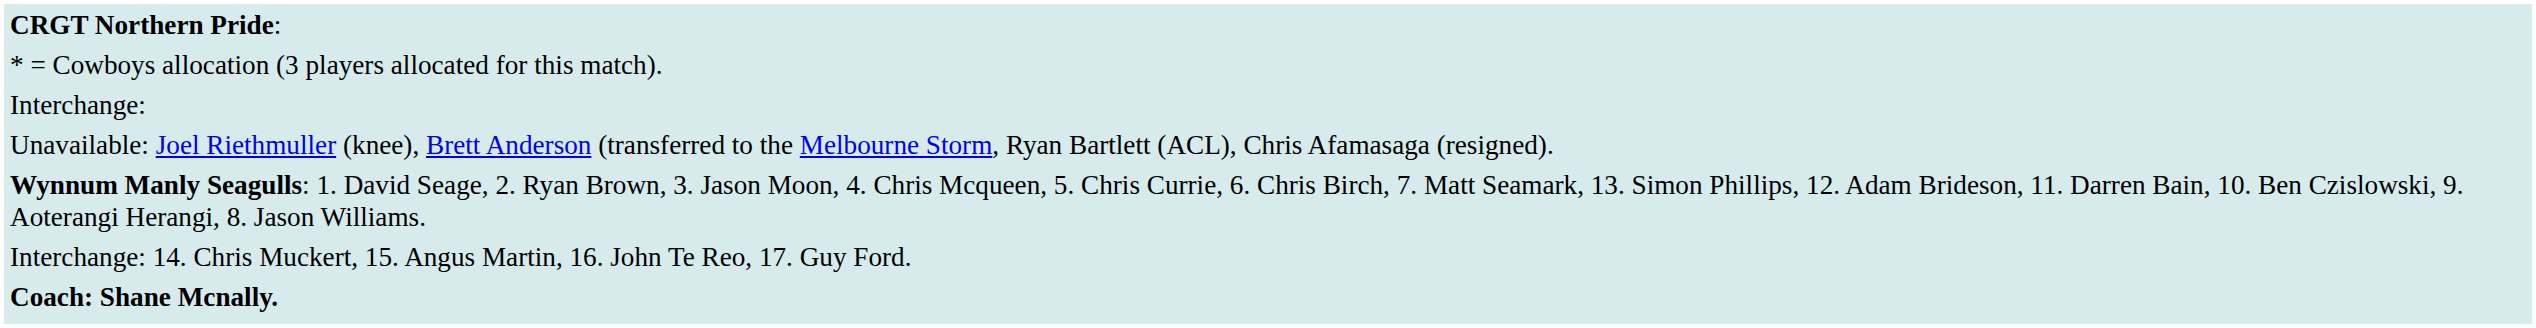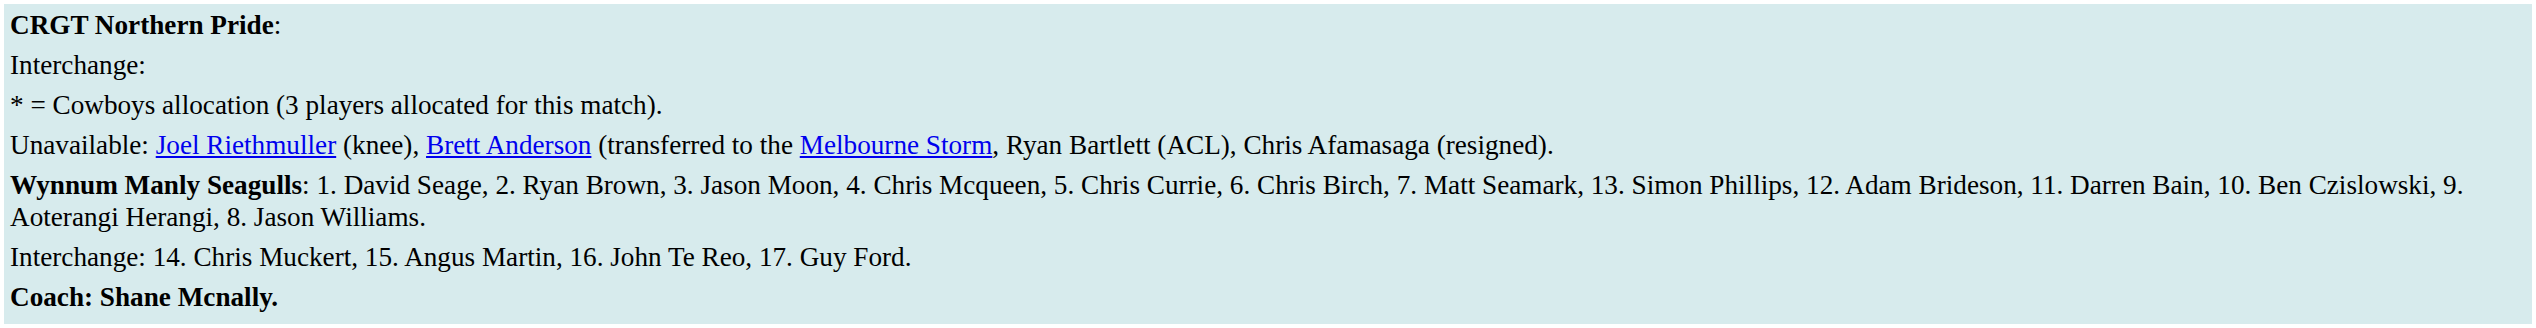(336, 65) * = Cowboys allocation (3 players allocated for this match). -> (78, 65) Interchange:
(78, 105) Interchange: -> (336, 105) * = Cowboys allocation (3 players allocated for this match).
